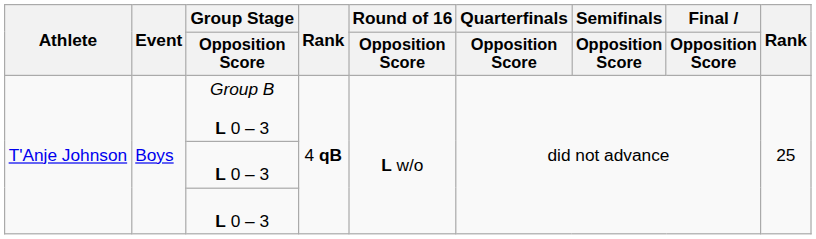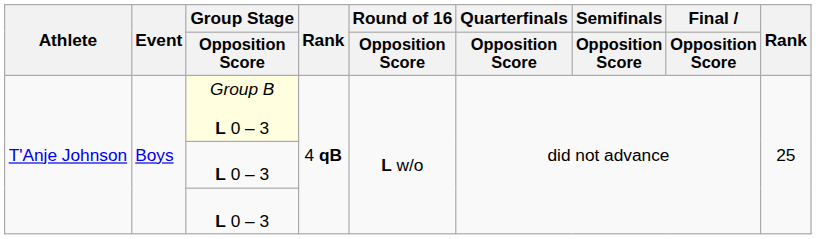(242, 109) no background -> (242, 109) lightyellow background
